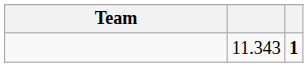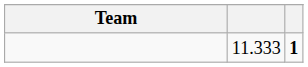(256, 47) 11.343 -> (256, 47) 11.333
